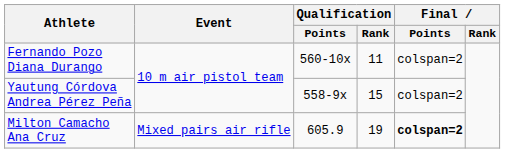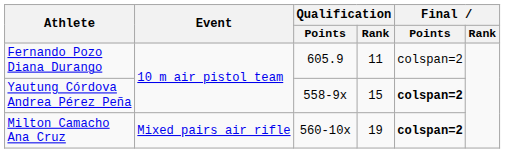(325, 60) 560-10x -> (325, 60) 605.9
(430, 95) normal -> (430, 95) bold
(325, 130) 605.9 -> (325, 130) 560-10x
